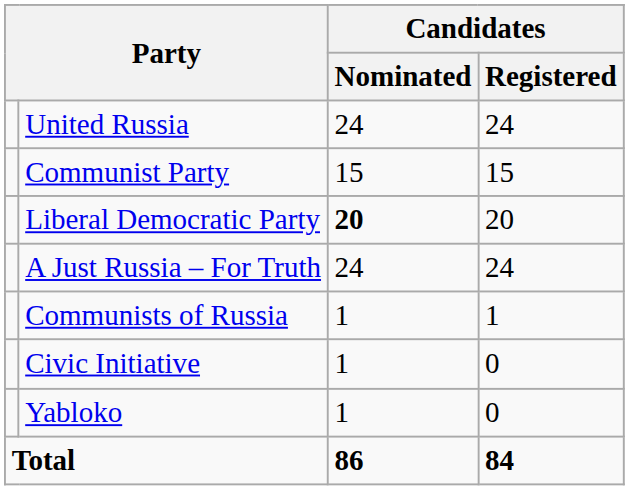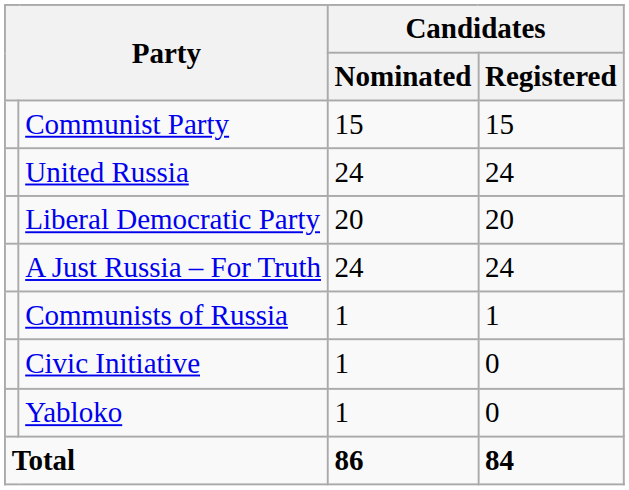rows swapped: (107, 124) <-> (127, 172)
(349, 220) bold -> (349, 220) normal
